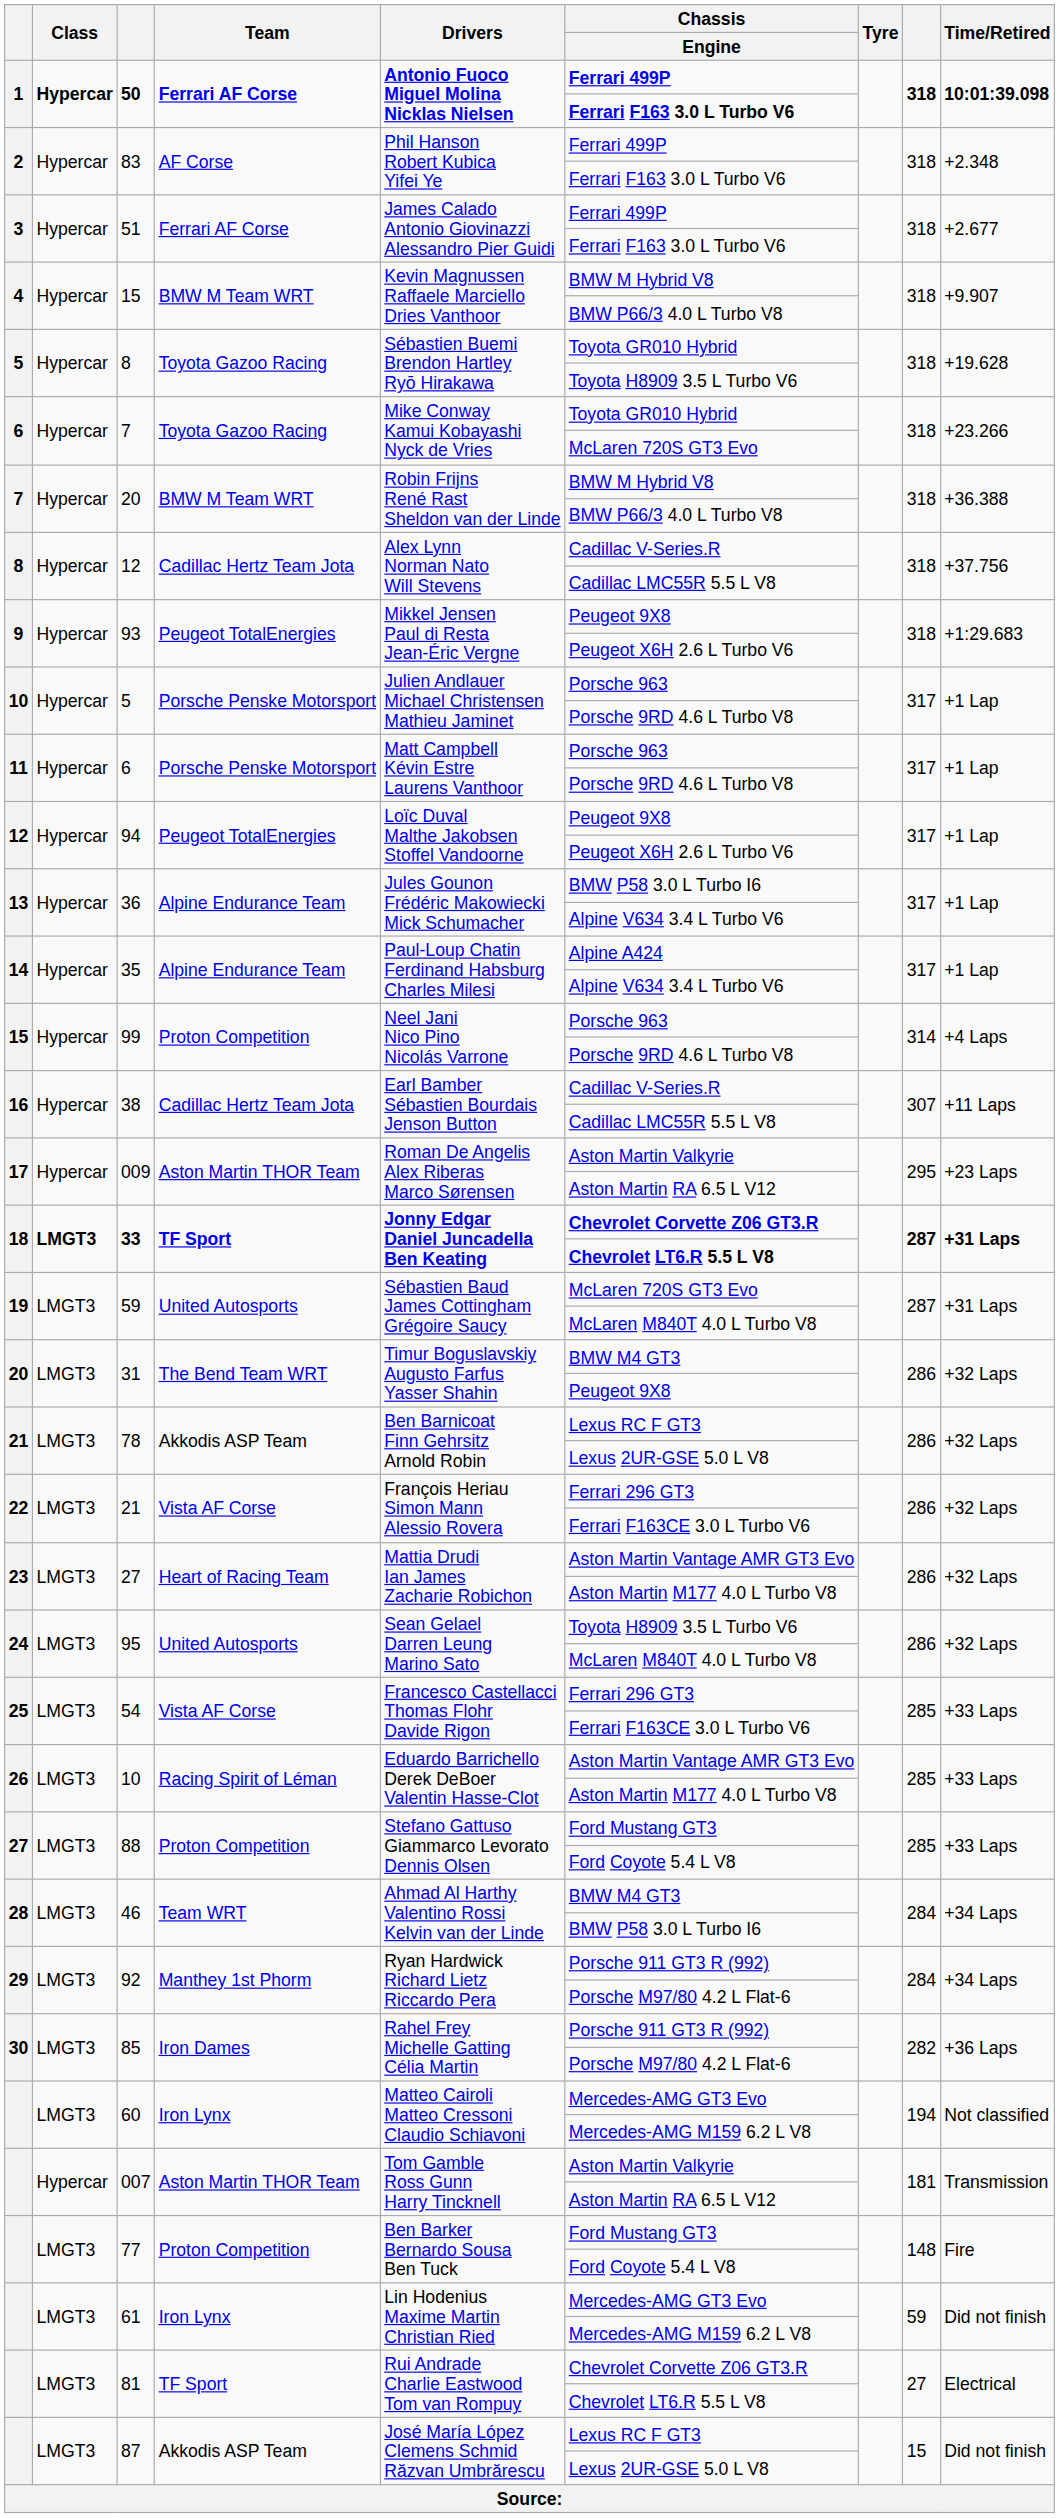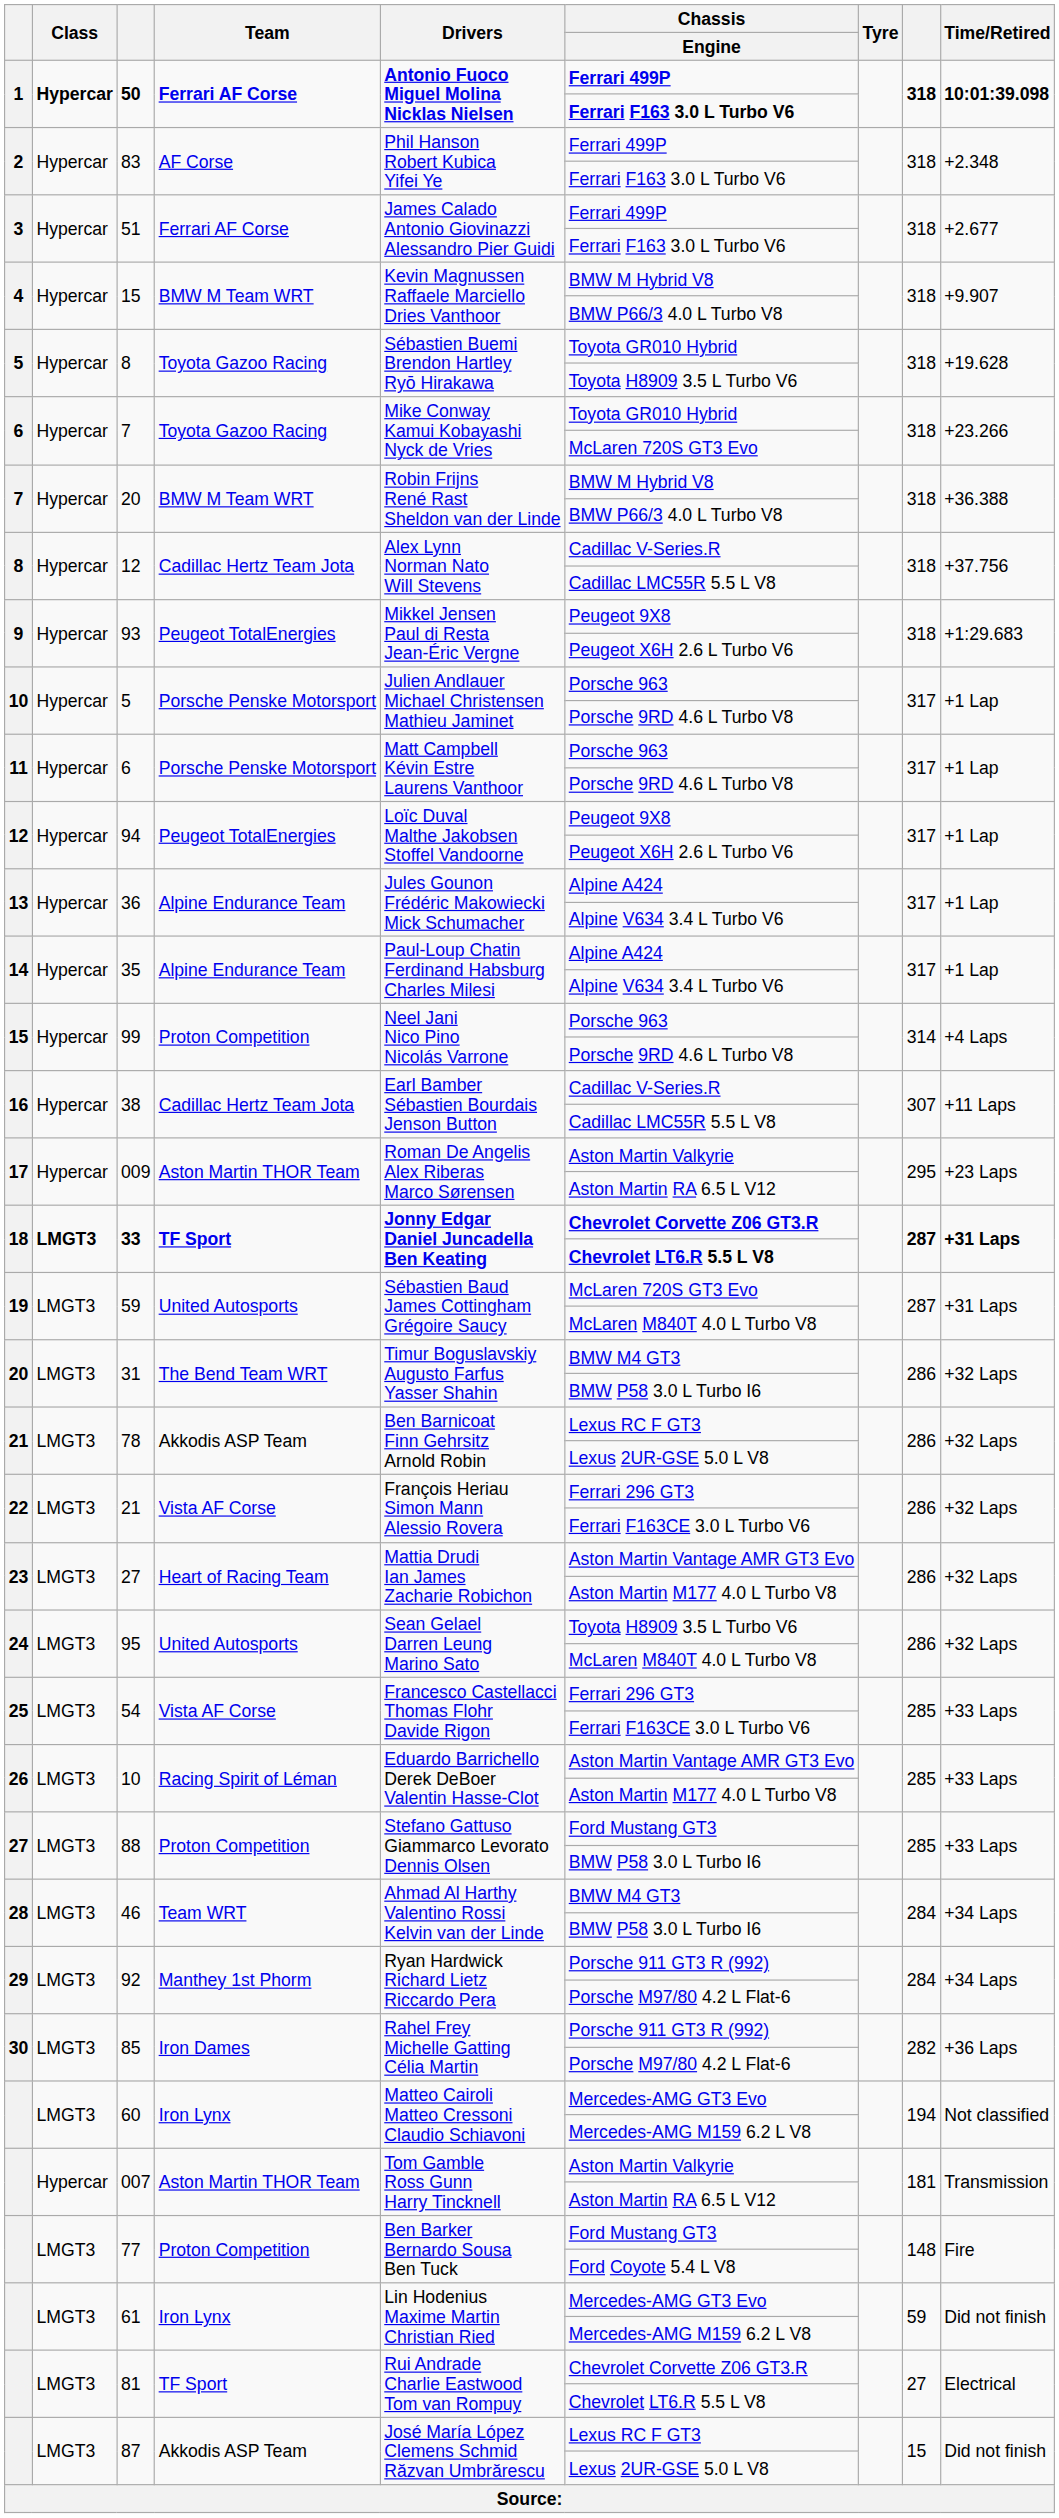(665, 886) BMW P58 3.0 L Turbo I6 -> (616, 886) Alpine A424
(620, 1391) Peugeot 9X8 -> (665, 1391) BMW P58 3.0 L Turbo I6
(652, 1862) Ford Coyote 5.4 L V8 -> (665, 1862) BMW P58 3.0 L Turbo I6
